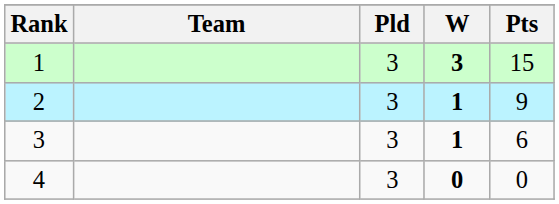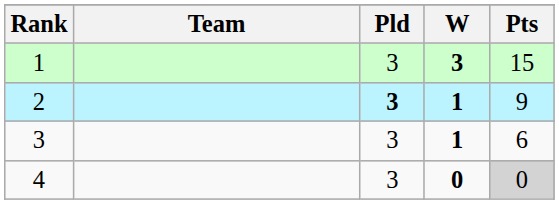(392, 101) normal -> (392, 101) bold
(522, 179) no background -> (522, 179) lightgrey background
